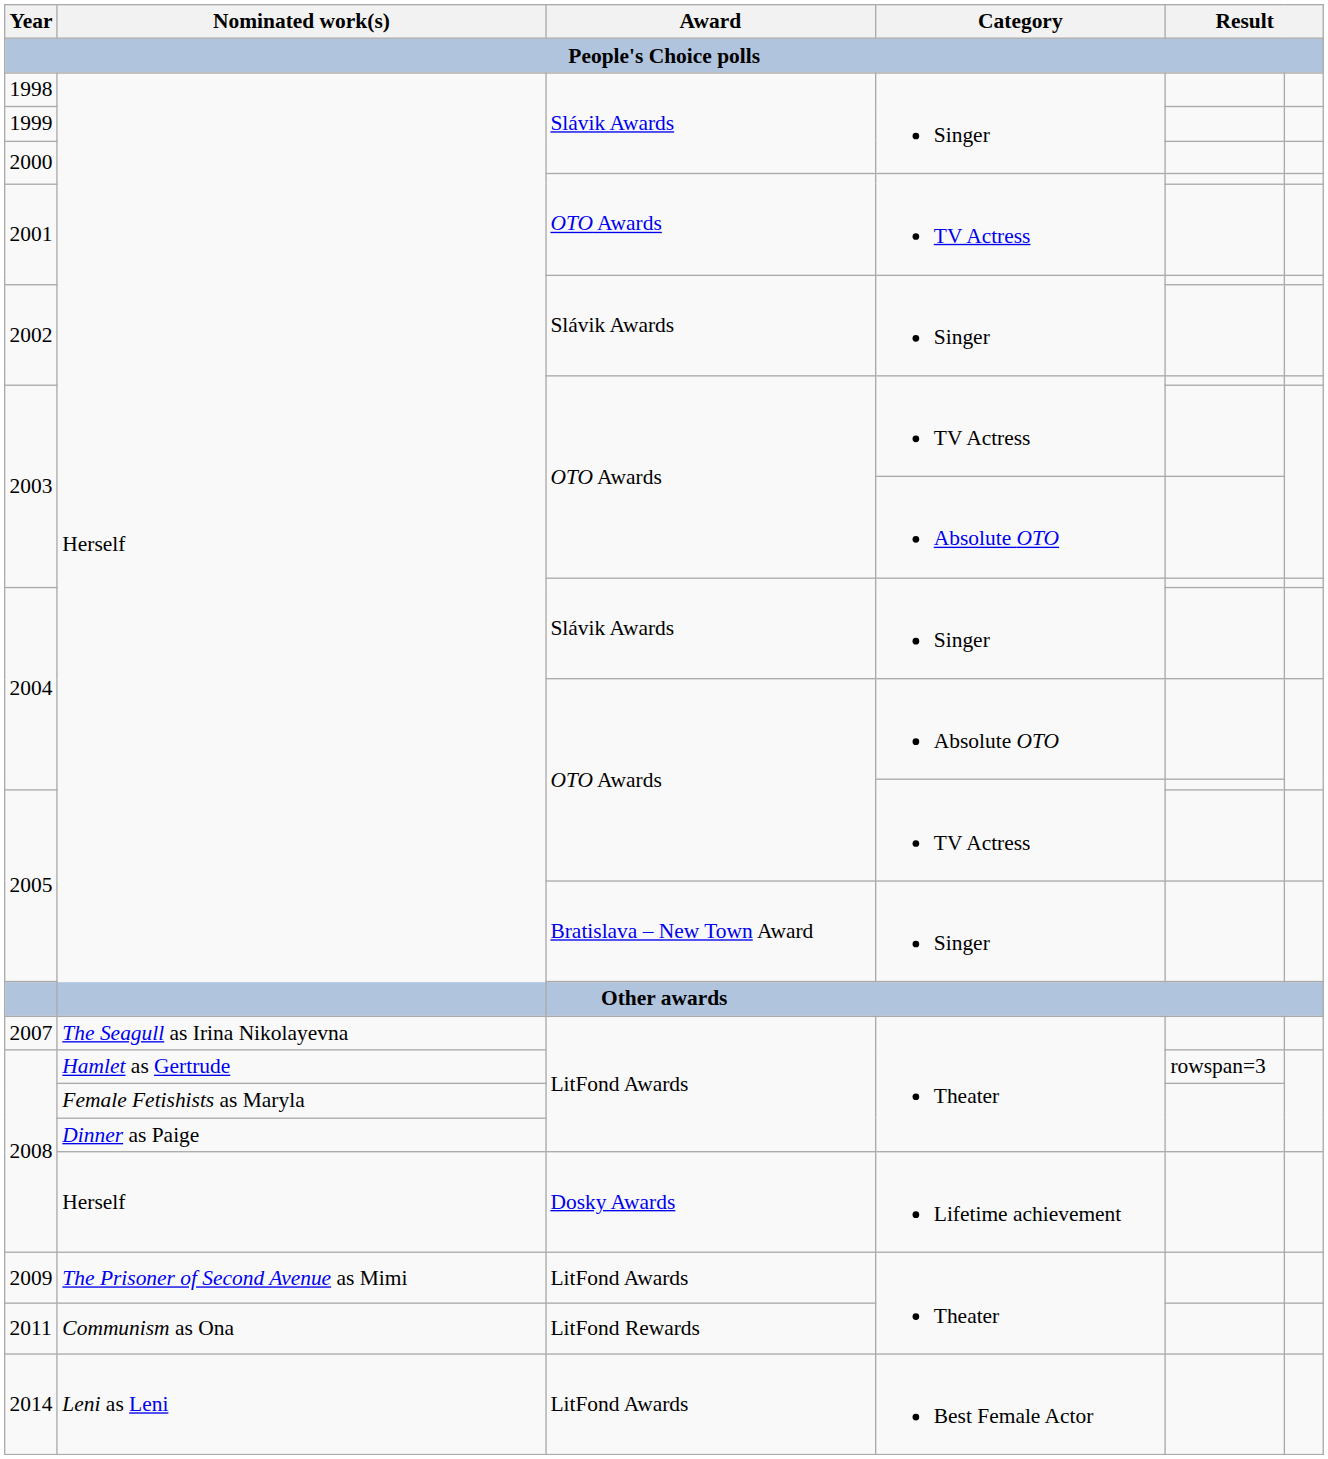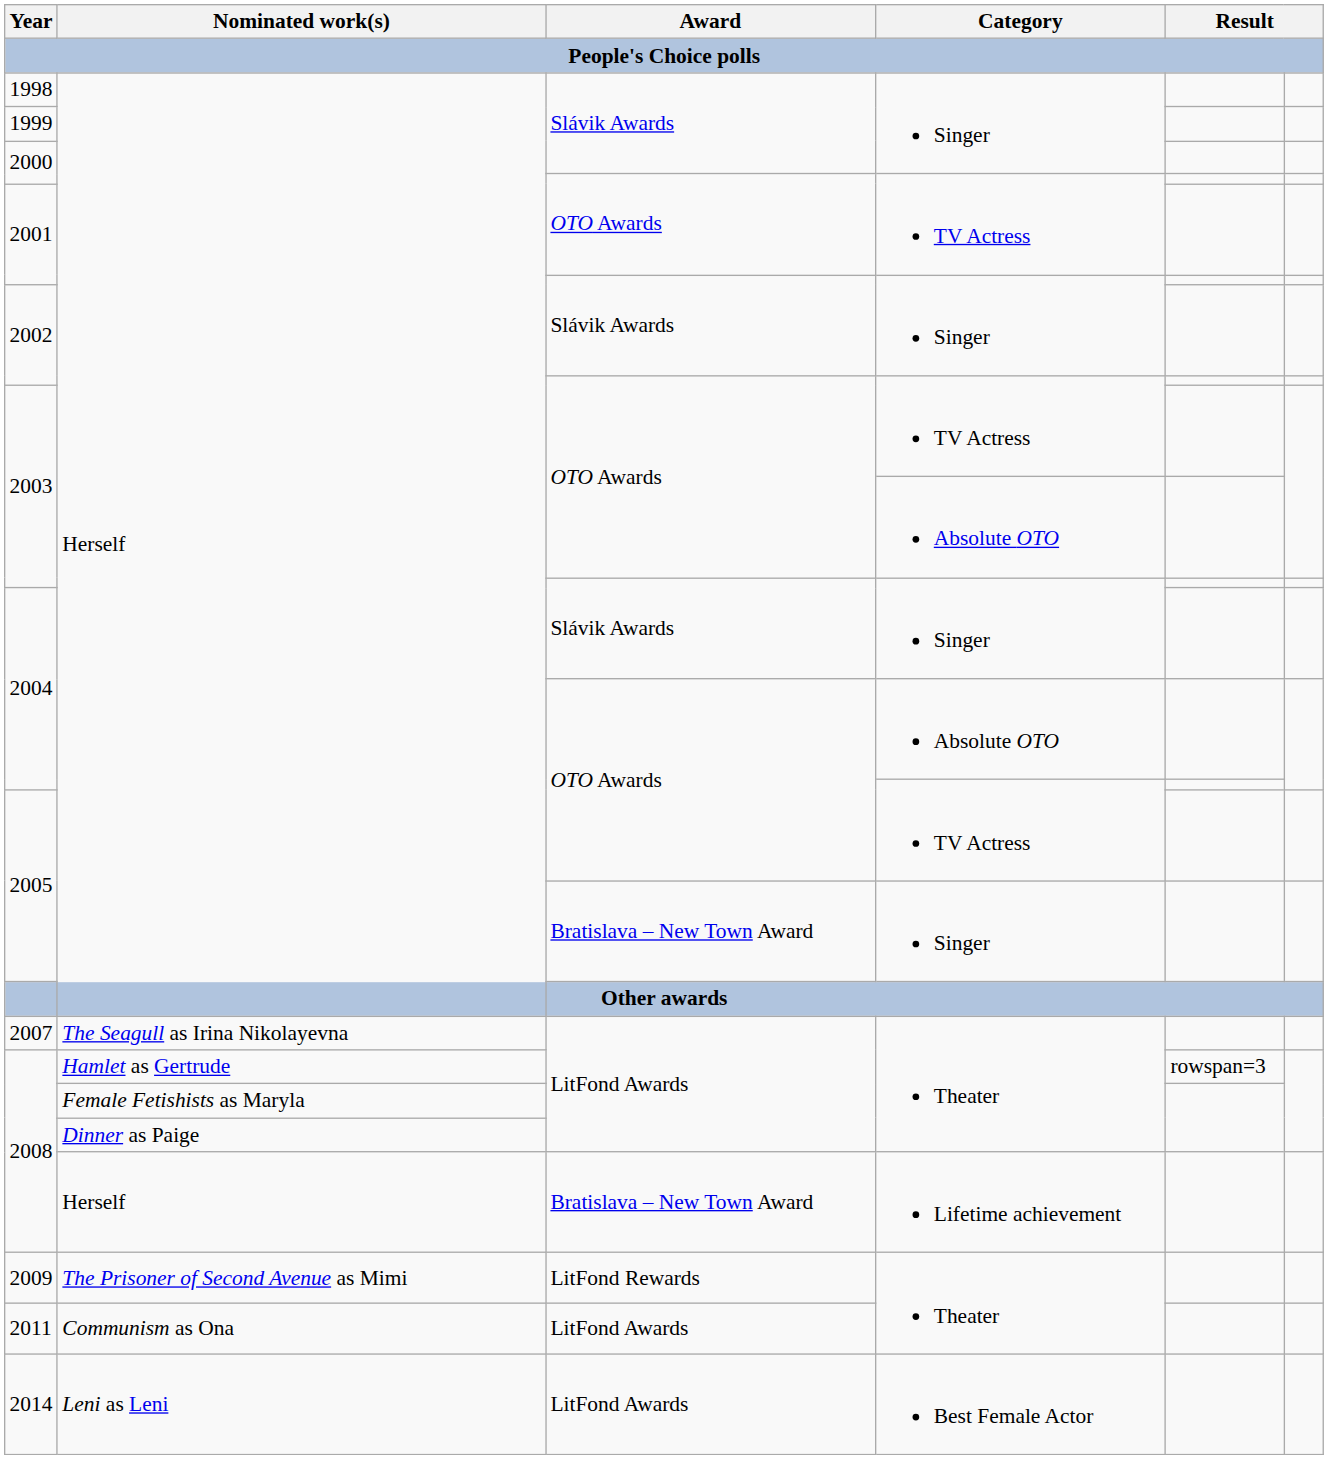(613, 1202) Dosky Awards -> (682, 1202) Bratislava – New Town Award
(619, 1277) LitFond Awards -> (625, 1277) LitFond Rewards
(625, 1328) LitFond Rewards -> (619, 1328) LitFond Awards
